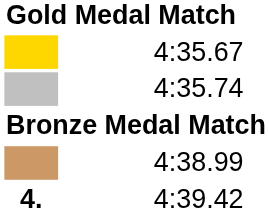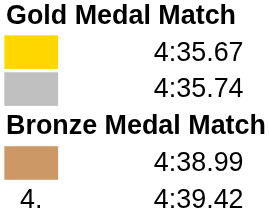(31, 199) bold -> (31, 199) normal
